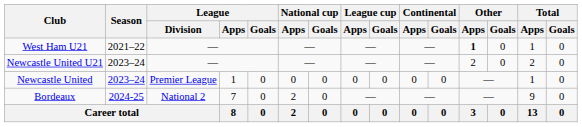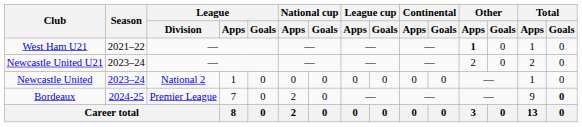(183, 79) Premier League -> (183, 79) National 2
(183, 96) National 2 -> (183, 96) Premier League
(562, 96) normal -> (562, 96) bold
